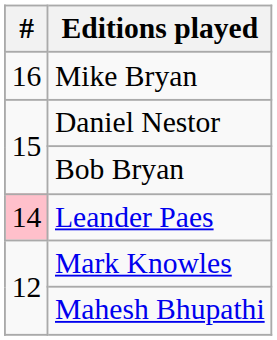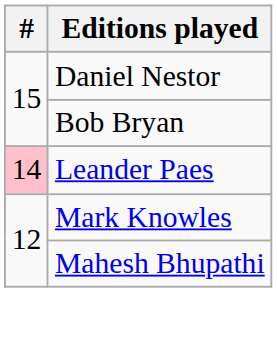- row: (126, 75)
